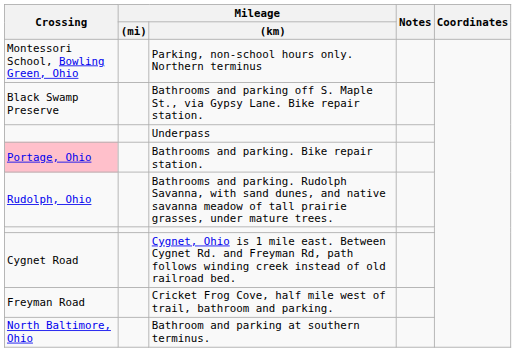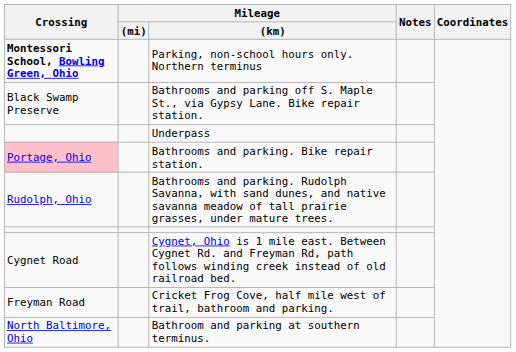(56, 61) normal -> (56, 61) bold
